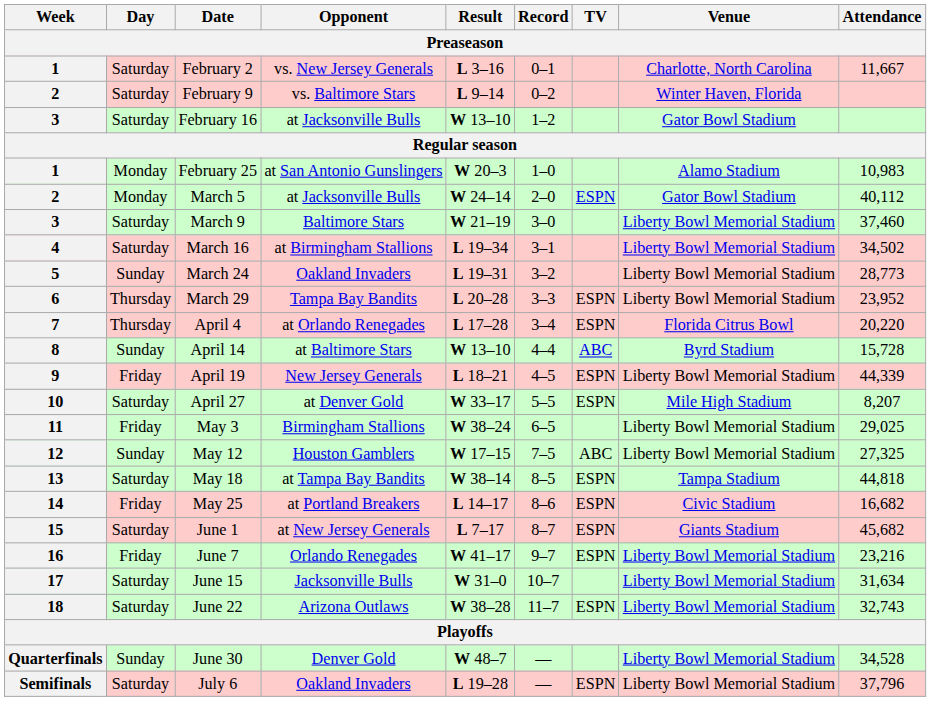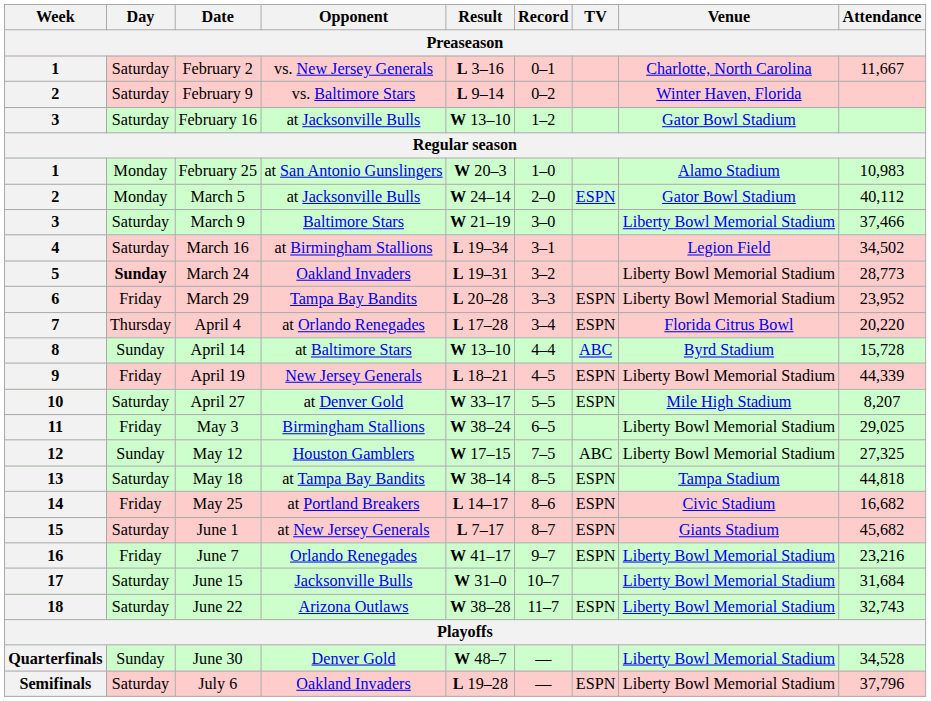(882, 222) 37,460 -> (882, 222) 37,466
(729, 247) Liberty Bowl Memorial Stadium -> (729, 247) Legion Field
(140, 273) normal -> (140, 273) bold
(140, 299) Thursday -> (140, 299) Friday
(882, 581) 31,634 -> (882, 581) 31,684
